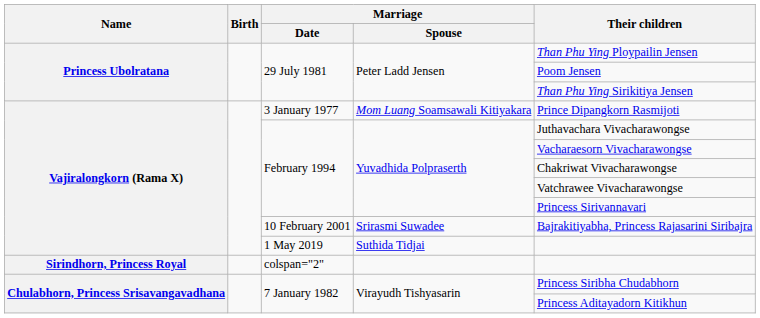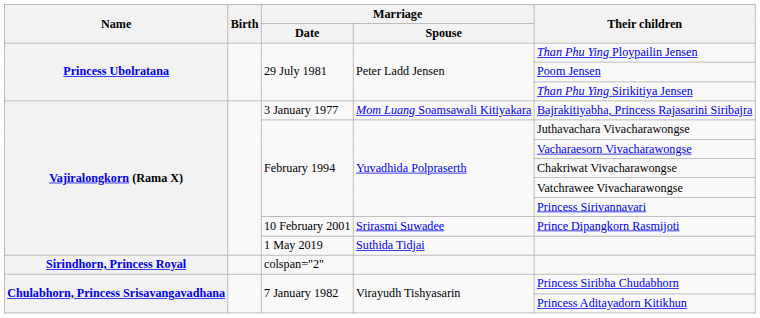(608, 110) Prince Dipangkorn Rasmijoti -> (645, 110) Bajrakitiyabha, Princess Rajasarini Siribajra
(645, 226) Bajrakitiyabha, Princess Rajasarini Siribajra -> (608, 226) Prince Dipangkorn Rasmijoti
